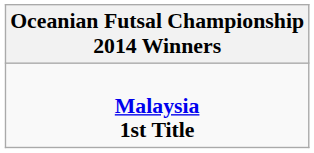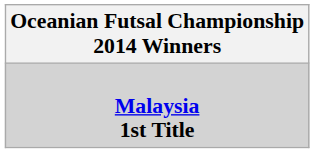(157, 117) no background -> (157, 117) lightgrey background
